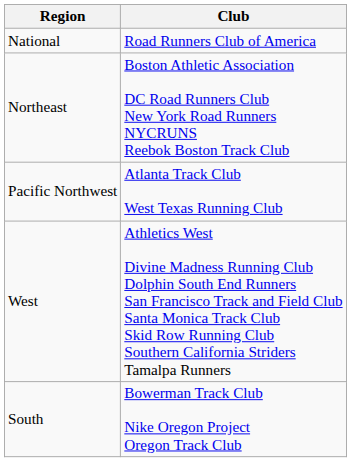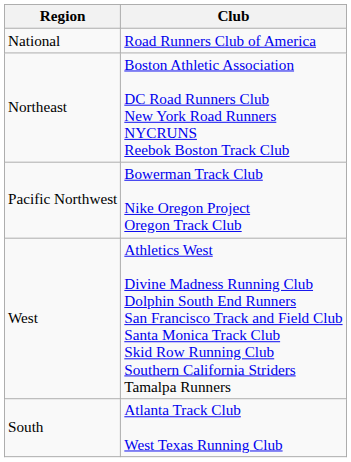(203, 191) Atlanta Track Club West Texas Running Club -> (194, 200) Bowerman Track Club Nike Oregon Project Oregon Track Club
(194, 419) Bowerman Track Club Nike Oregon Project Oregon Track Club -> (203, 427) Atlanta Track Club West Texas Running Club
